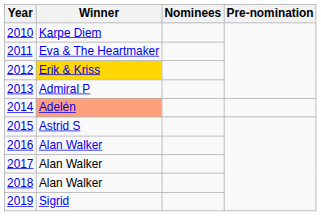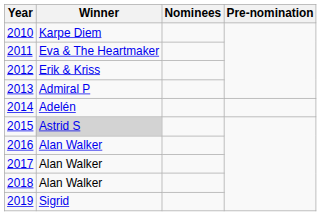(69, 70) gold background -> (69, 70) no background
(57, 107) lightsalmon background -> (57, 107) no background
(60, 126) no background -> (60, 126) lightgrey background
